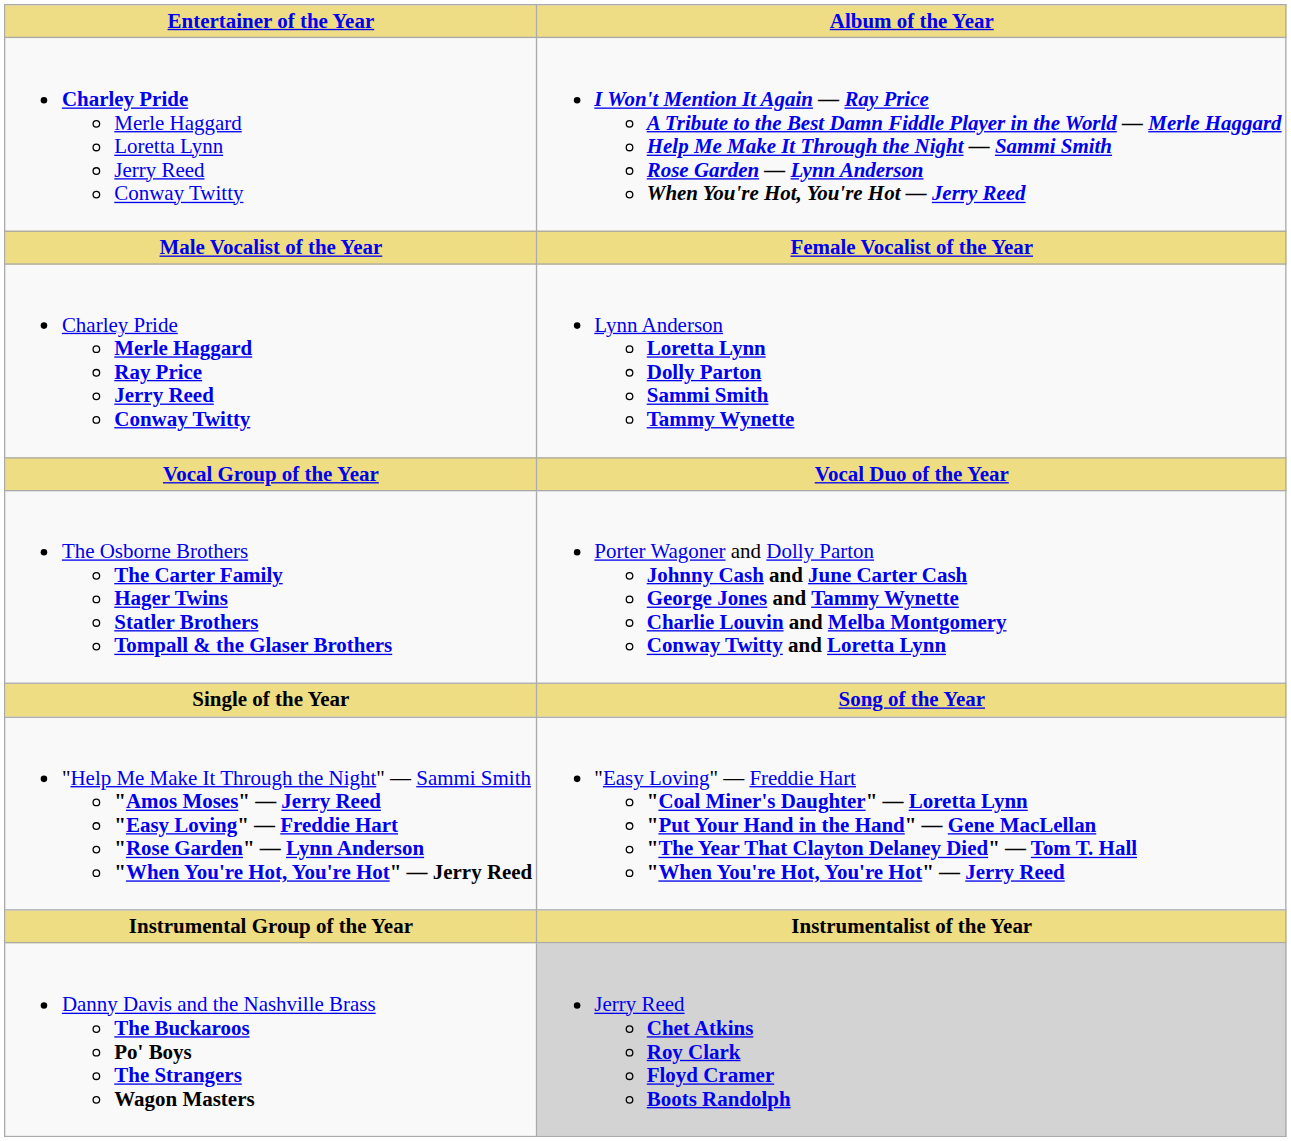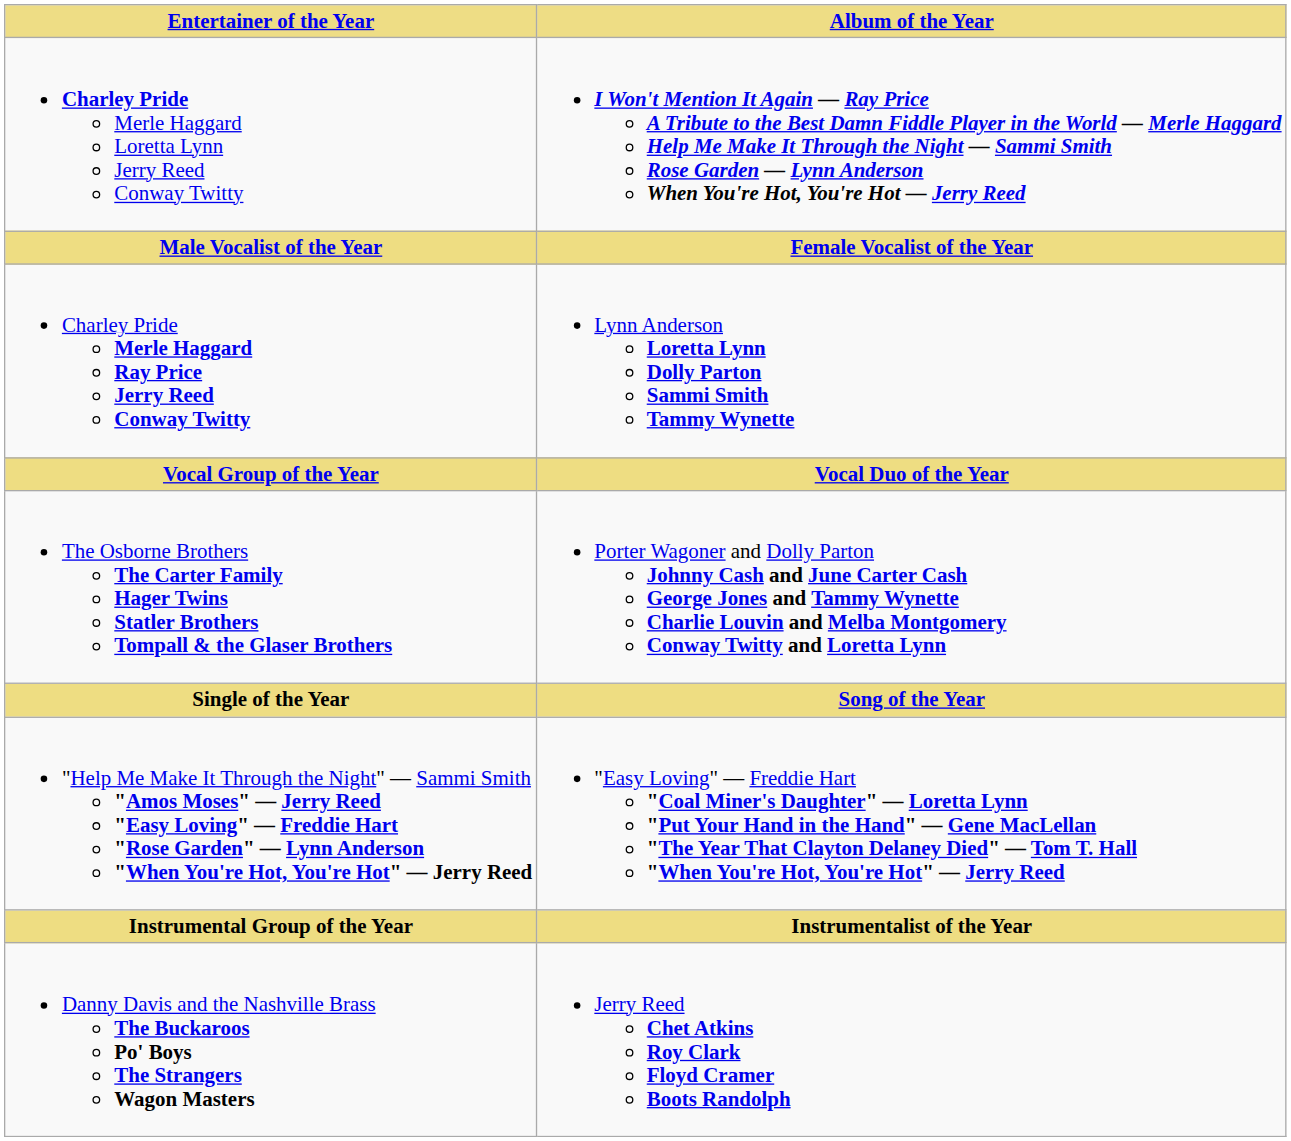(912, 1051) lightgrey background -> (912, 1051) no background
